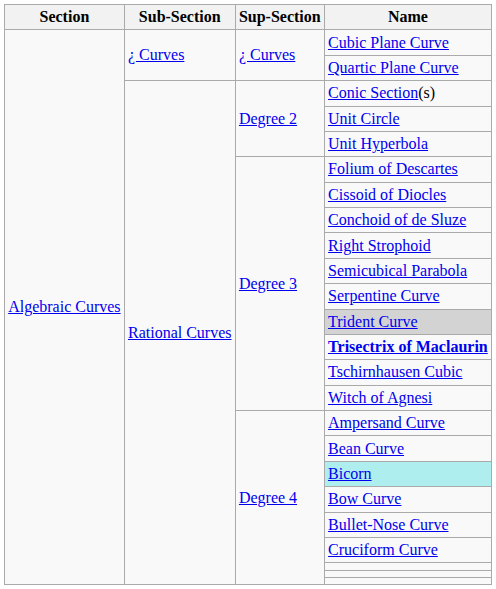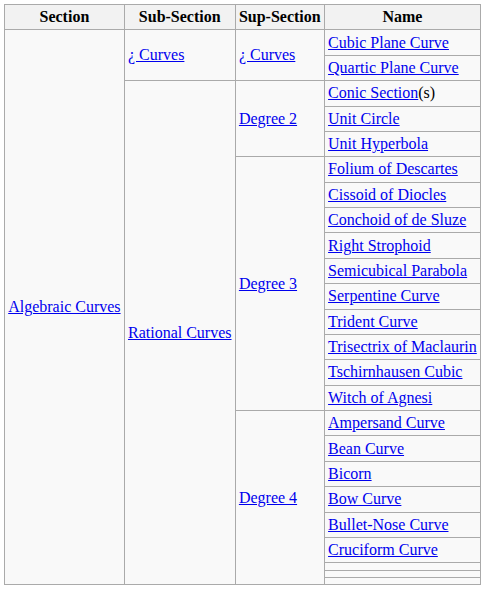(373, 321) lightgrey background -> (373, 321) no background
(408, 347) bold -> (402, 347) normal
(350, 473) paleturquoise background -> (350, 473) no background
